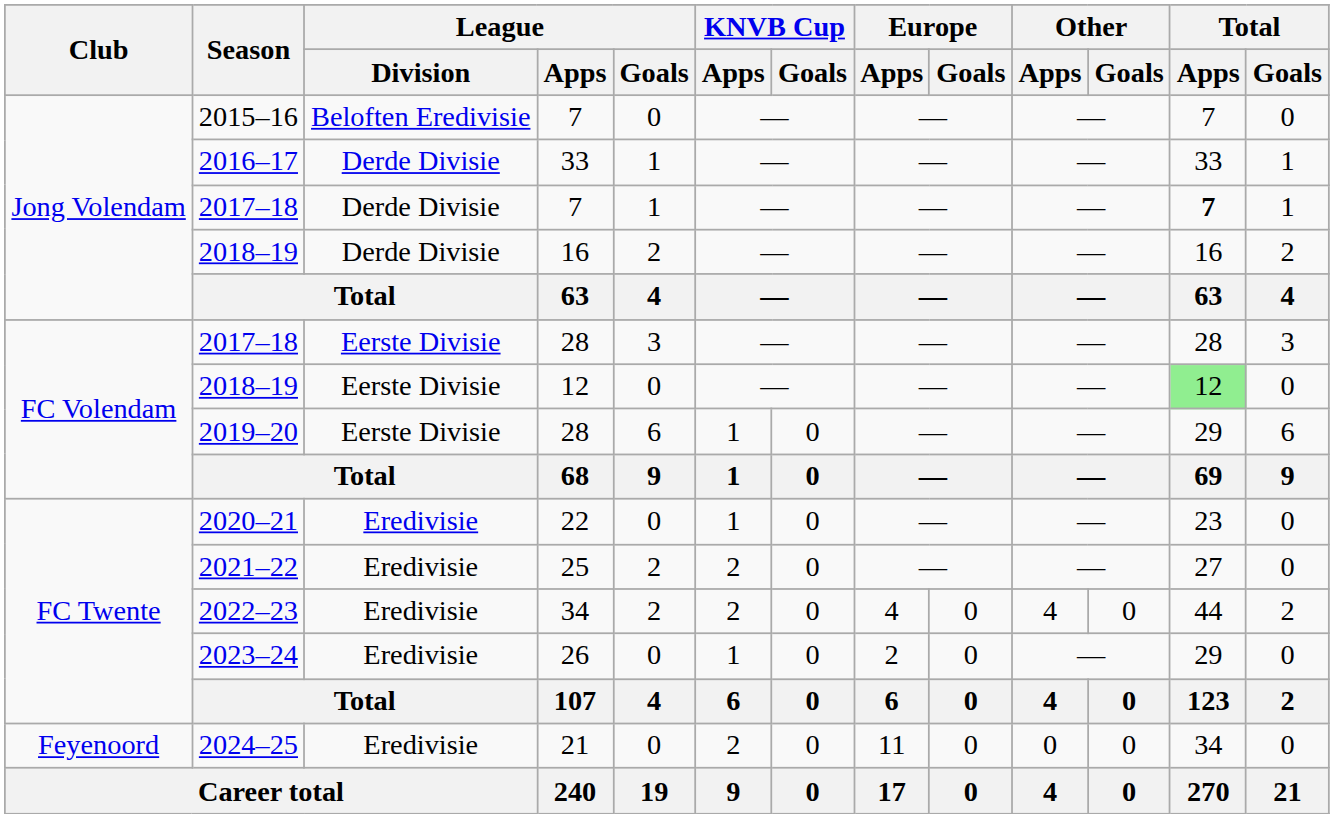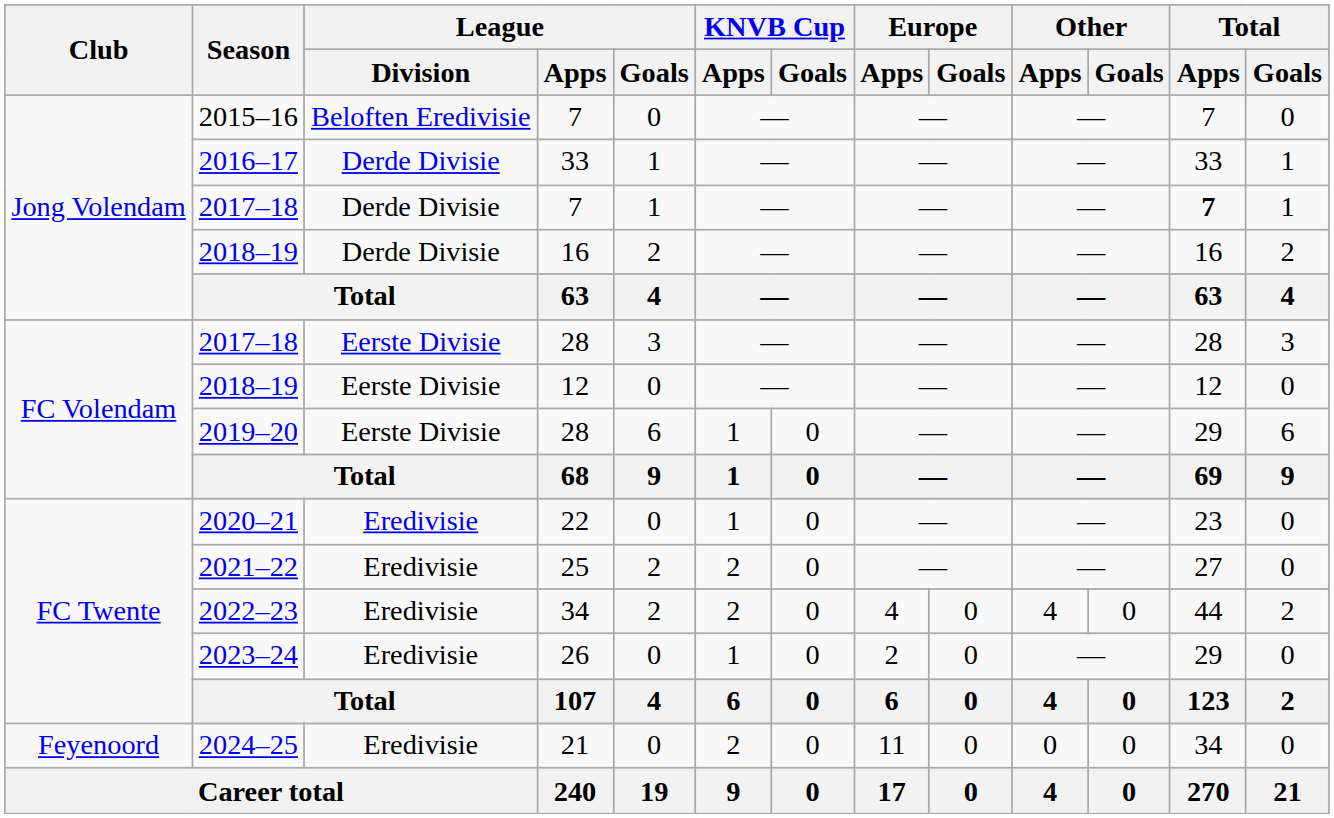(1208, 386) lightgreen background -> (1208, 386) no background
